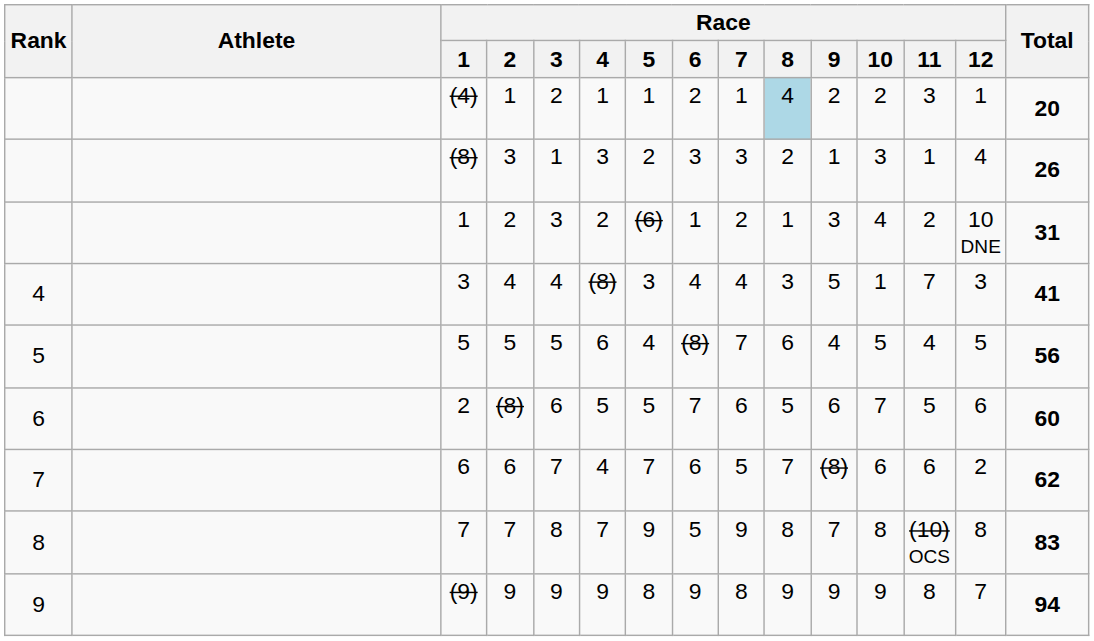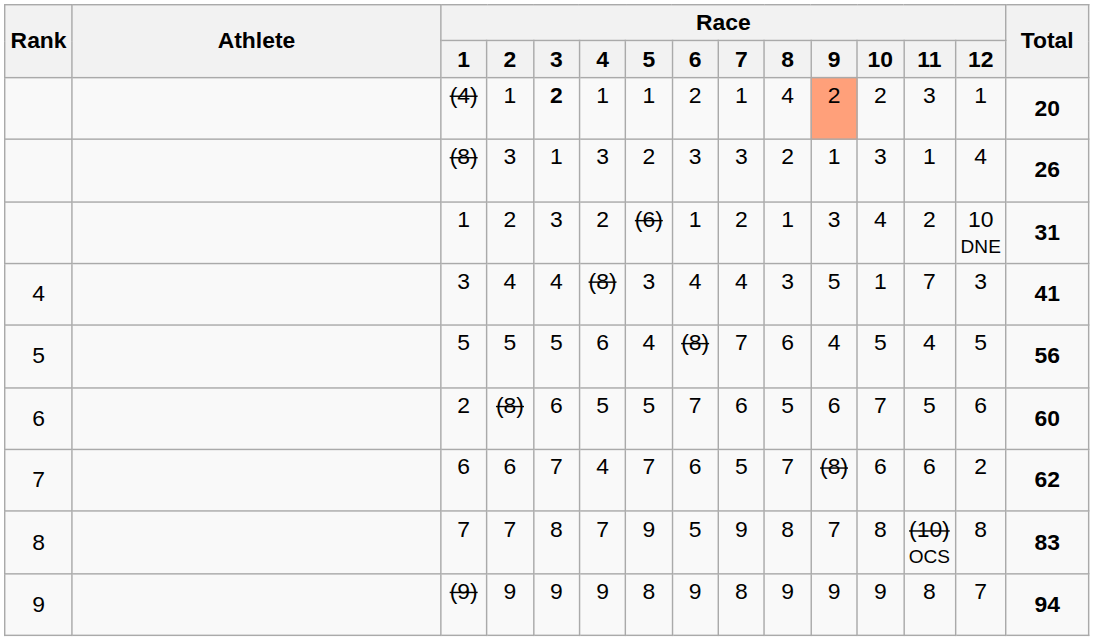(556, 108) normal -> (556, 108) bold
(788, 108) lightblue background -> (788, 108) no background
(834, 108) no background -> (834, 108) lightsalmon background
